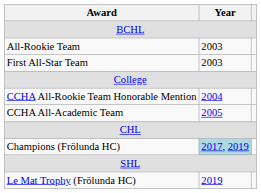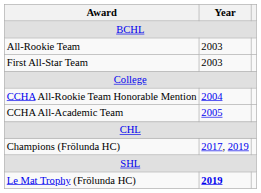(225, 146) lightblue background -> (225, 146) no background
(212, 180) normal -> (212, 180) bold
